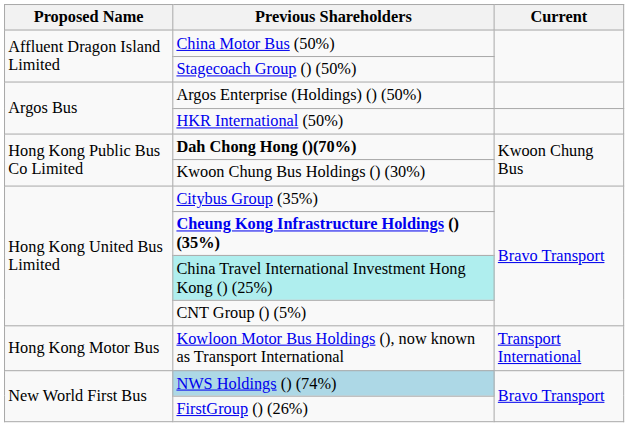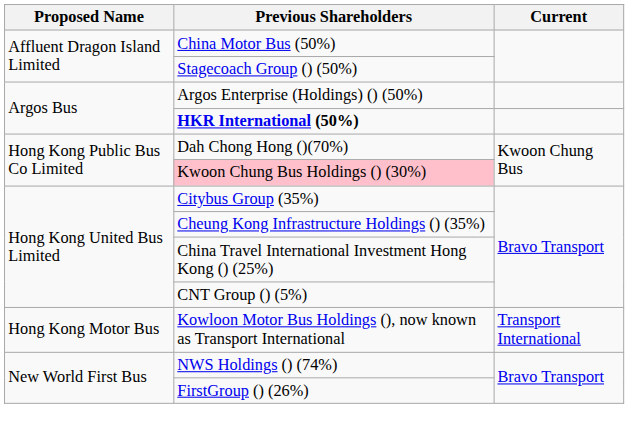(260, 120) normal -> (268, 120) bold
(266, 146) bold -> (263, 146) normal
(301, 172) no background -> (302, 172) pink background
(318, 233) bold -> (331, 224) normal
(321, 277) paleturquoise background -> (322, 259) no background
(256, 383) lightblue background -> (257, 364) no background
